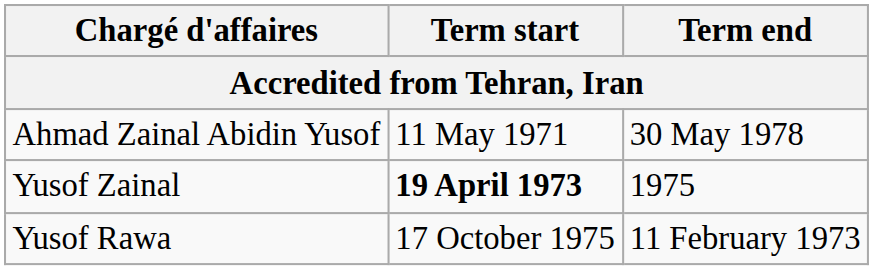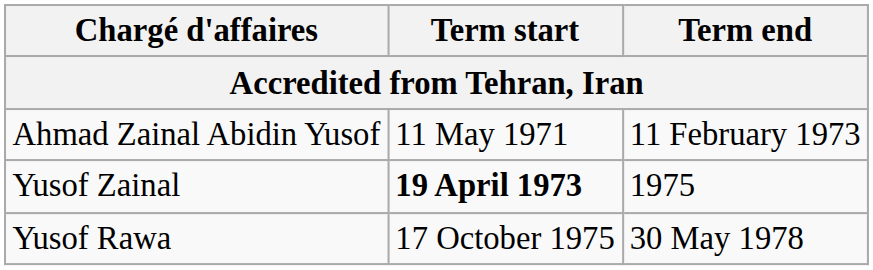(717, 133) 30 May 1978 -> (745, 133) 11 February 1973
(745, 237) 11 February 1973 -> (717, 237) 30 May 1978
